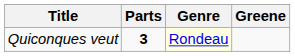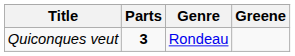(199, 39) lightyellow background -> (199, 39) no background
